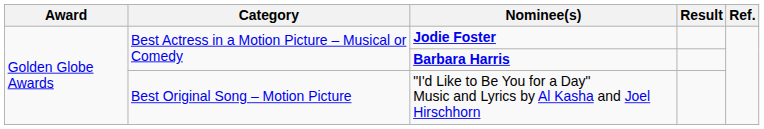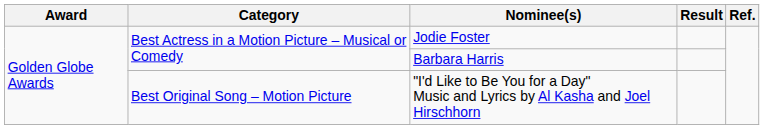(455, 37) bold -> (451, 37) normal
(462, 59) bold -> (458, 59) normal
